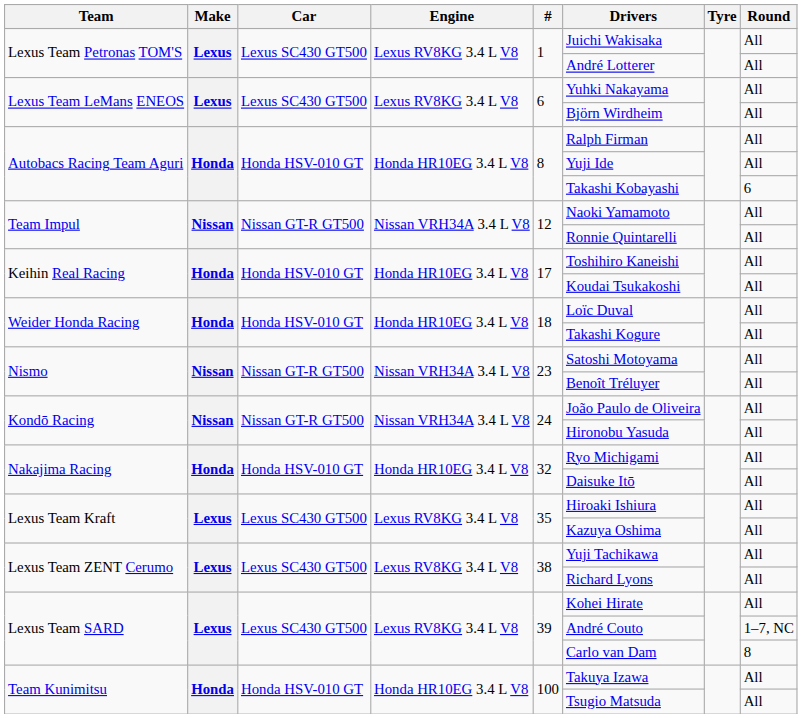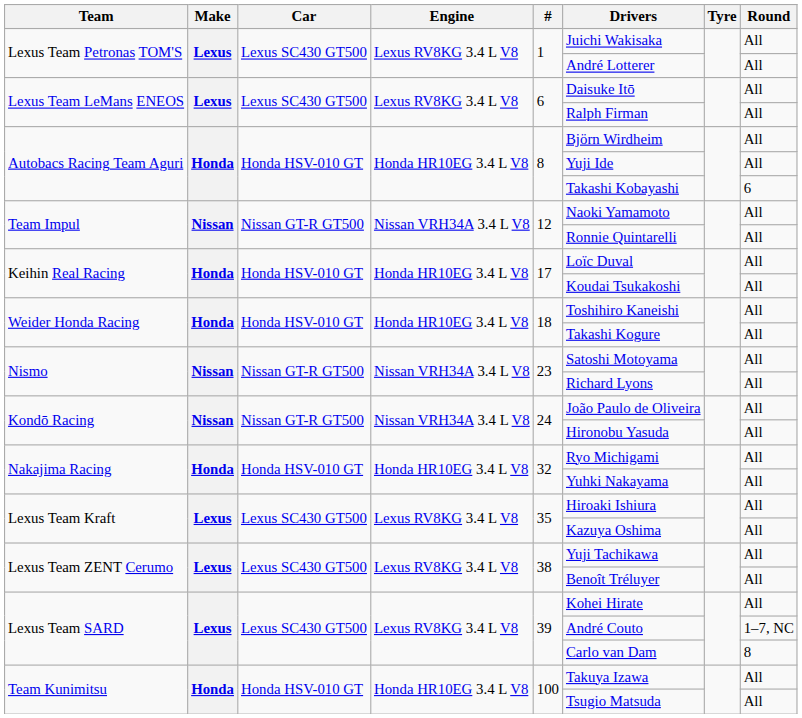(617, 89) Yuhki Nakayama -> (600, 89) Daisuke Itō
(614, 114) Björn Wirdheim -> (607, 114) Ralph Firman
(607, 138) Ralph Firman -> (614, 138) Björn Wirdheim
(622, 260) Toshihiro Kaneishi -> (600, 260) Loïc Duval
(600, 309) Loïc Duval -> (622, 309) Toshihiro Kaneishi
(613, 383) Benoît Tréluyer -> (609, 383) Richard Lyons
(600, 481) Daisuke Itō -> (617, 481) Yuhki Nakayama
(609, 578) Richard Lyons -> (613, 578) Benoît Tréluyer
